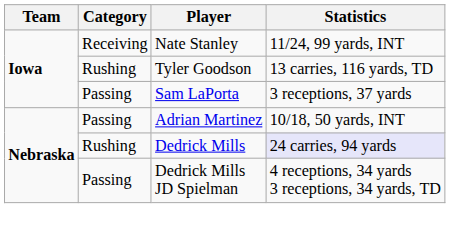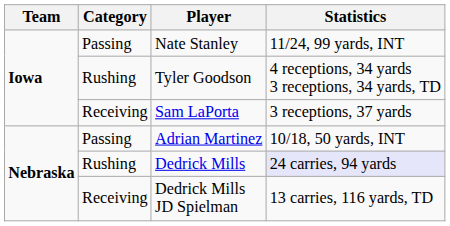(115, 43) Receiving -> (107, 43) Passing
(351, 68) 13 carries, 116 yards, TD -> (355, 77) 4 receptions, 34 yards 3 receptions, 34 yards, TD
(107, 94) Passing -> (115, 112) Receiving
(107, 180) Passing -> (115, 198) Receiving
(355, 180) 4 receptions, 34 yards 3 receptions, 34 yards, TD -> (351, 198) 13 carries, 116 yards, TD
